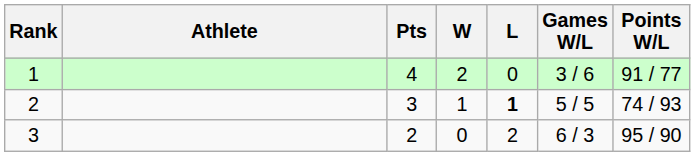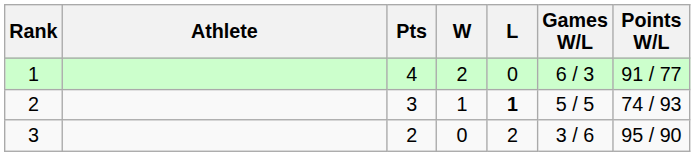(575, 74) 3 / 6 -> (575, 74) 6 / 3
(575, 136) 6 / 3 -> (575, 136) 3 / 6
